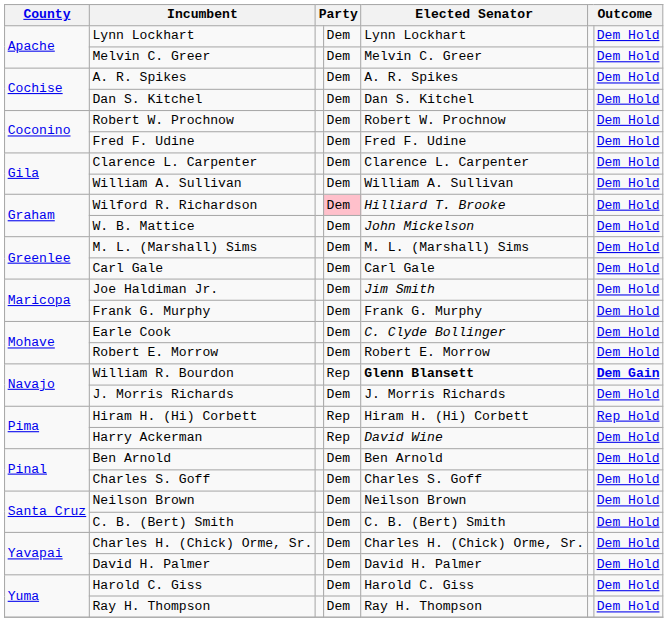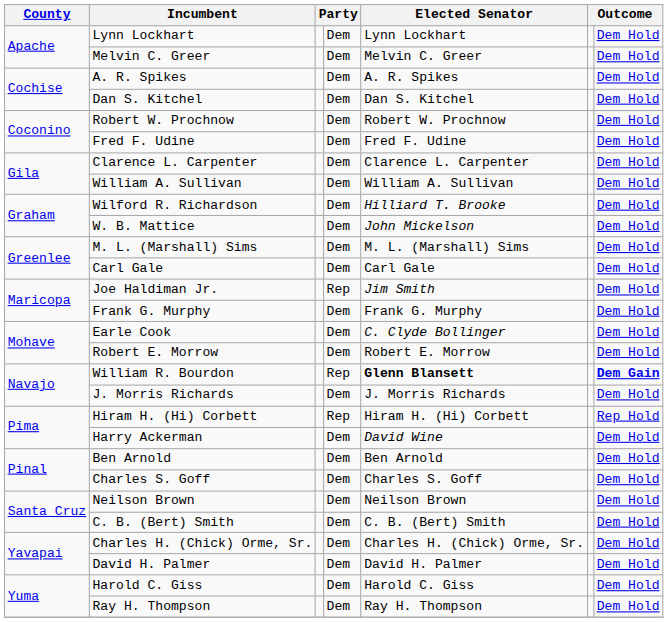(338, 206) pink background -> (338, 206) no background
(338, 290) Dem -> (338, 290) Rep
(338, 438) Rep -> (338, 438) Dem
